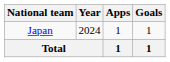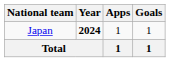(90, 30) normal -> (90, 30) bold
